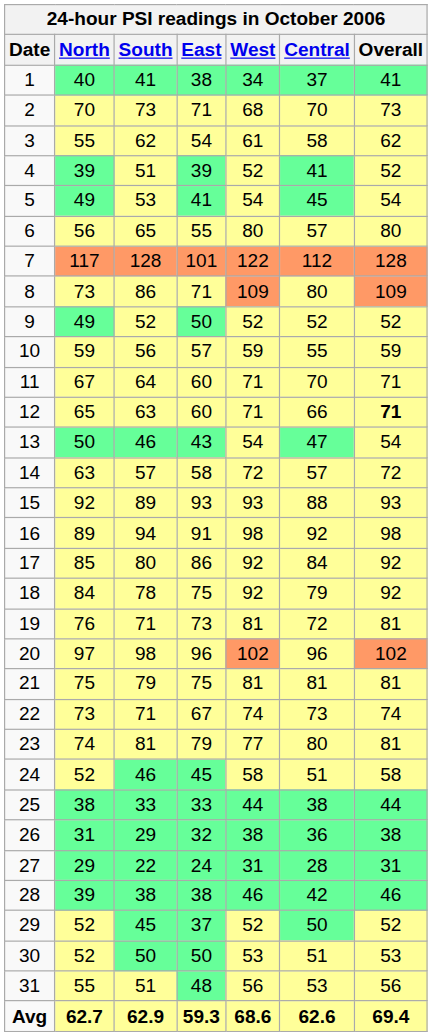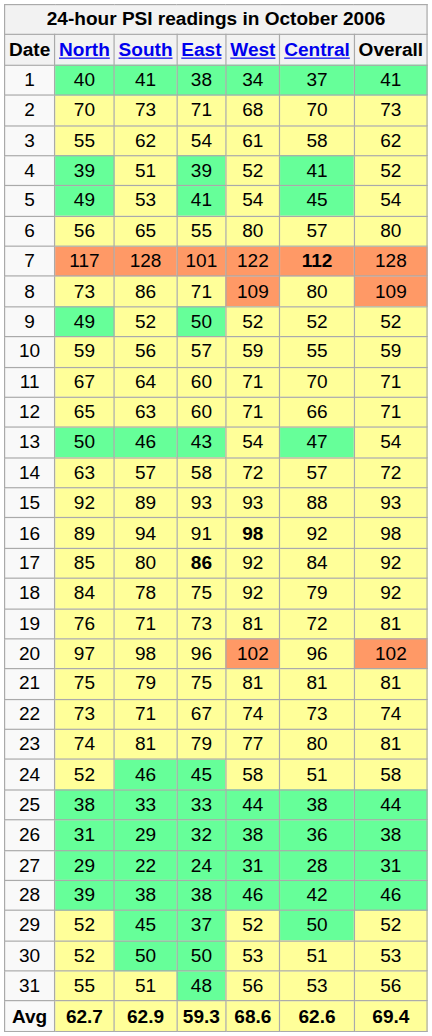(317, 261) normal -> (317, 261) bold
(391, 412) bold -> (391, 412) normal
(253, 532) normal -> (253, 532) bold
(201, 563) normal -> (201, 563) bold
